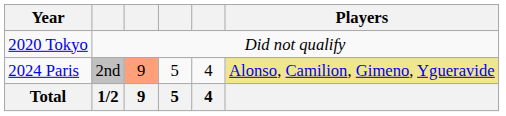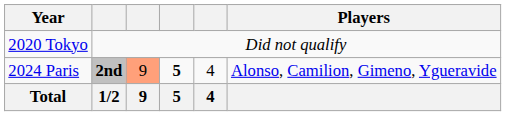(108, 70) normal -> (109, 70) bold
(175, 70) normal -> (177, 70) bold
(362, 70) khaki background -> (364, 70) no background
